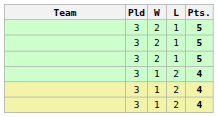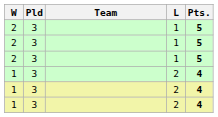columns swapped: (65, 12) <-> (157, 12)
